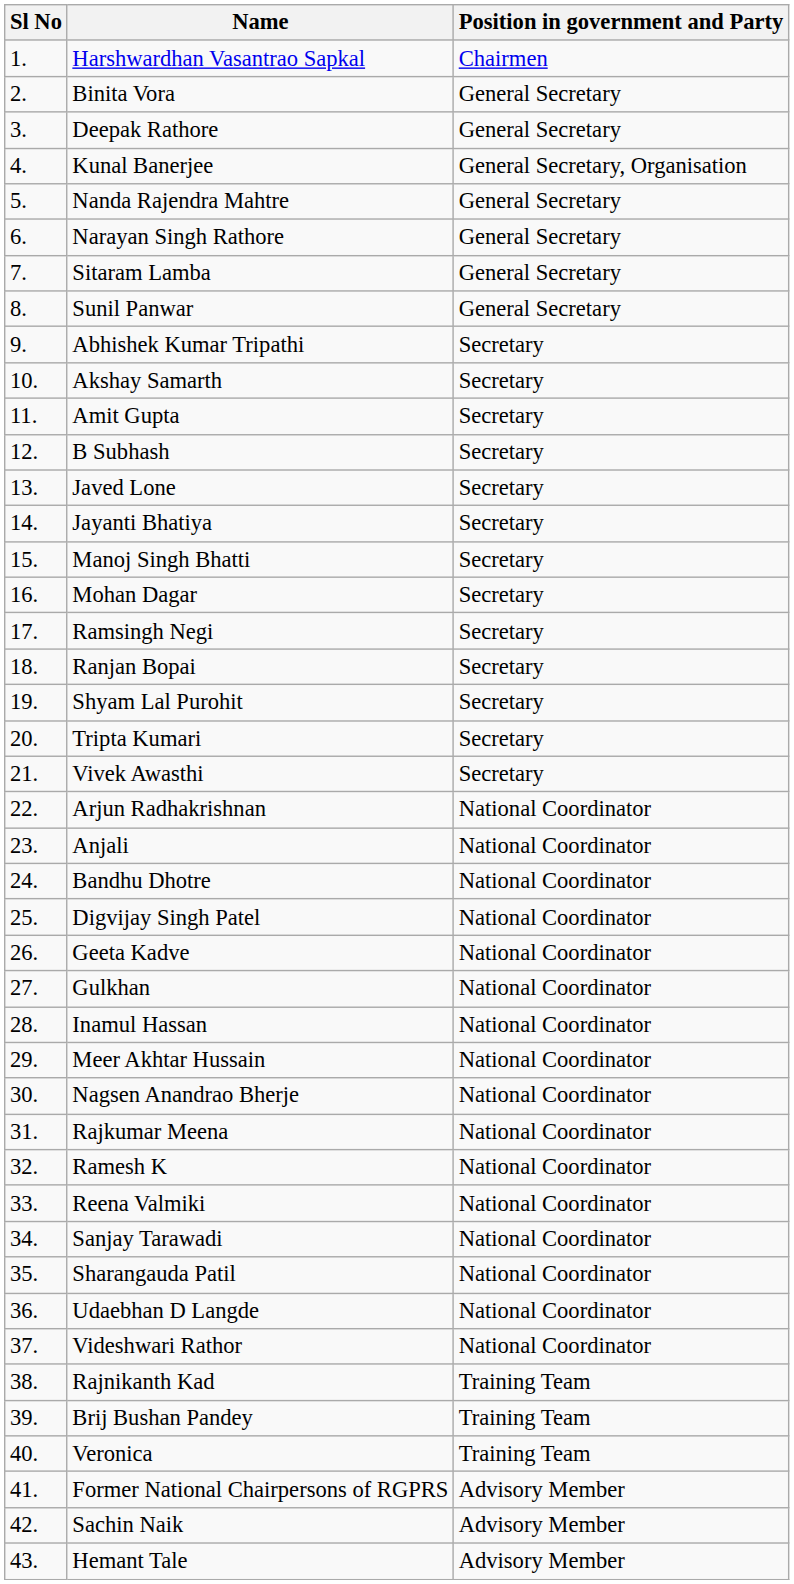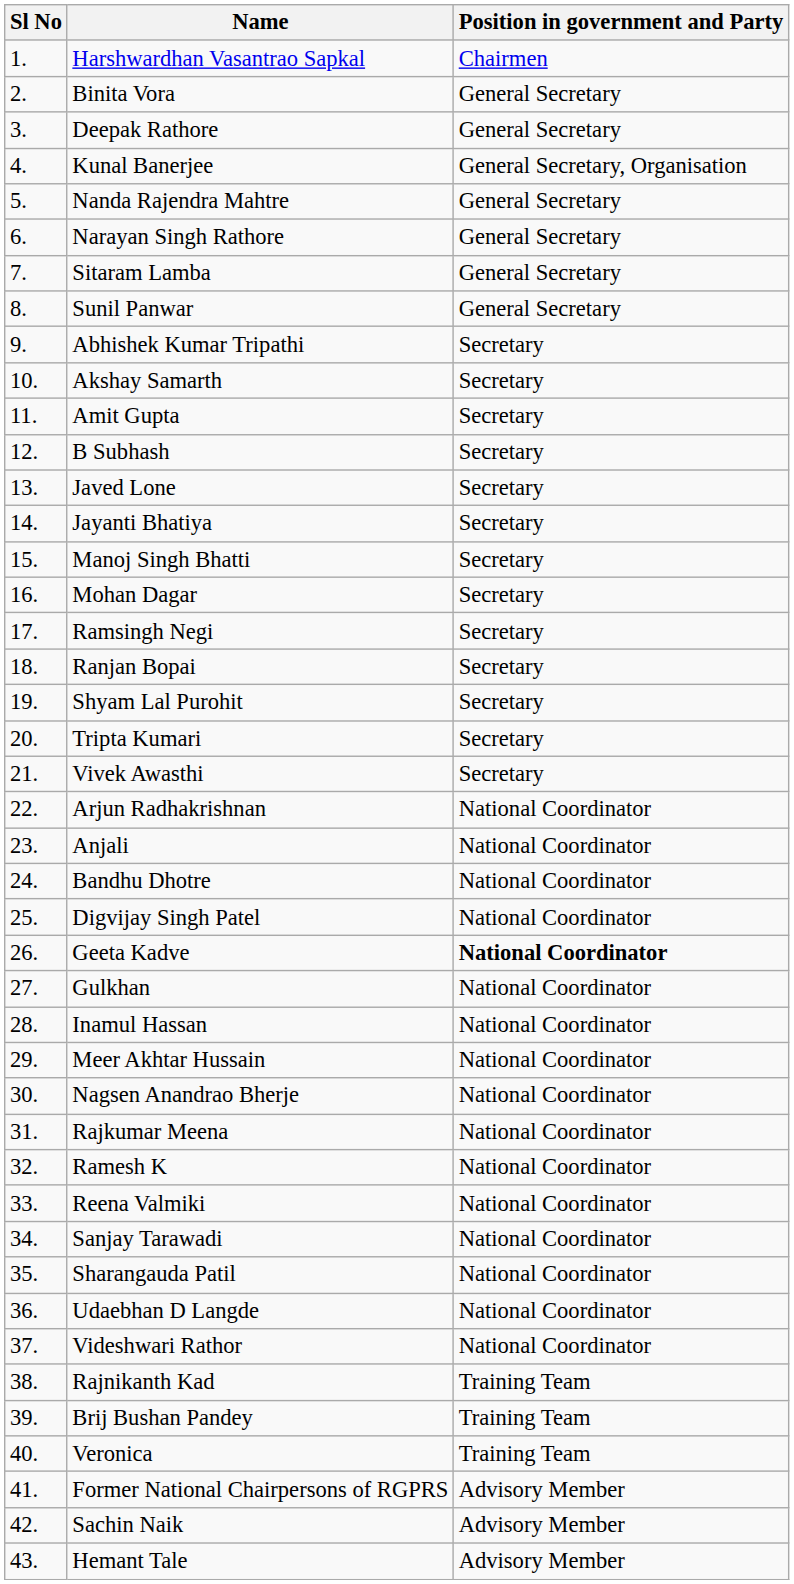(555, 952) normal -> (563, 952) bold
